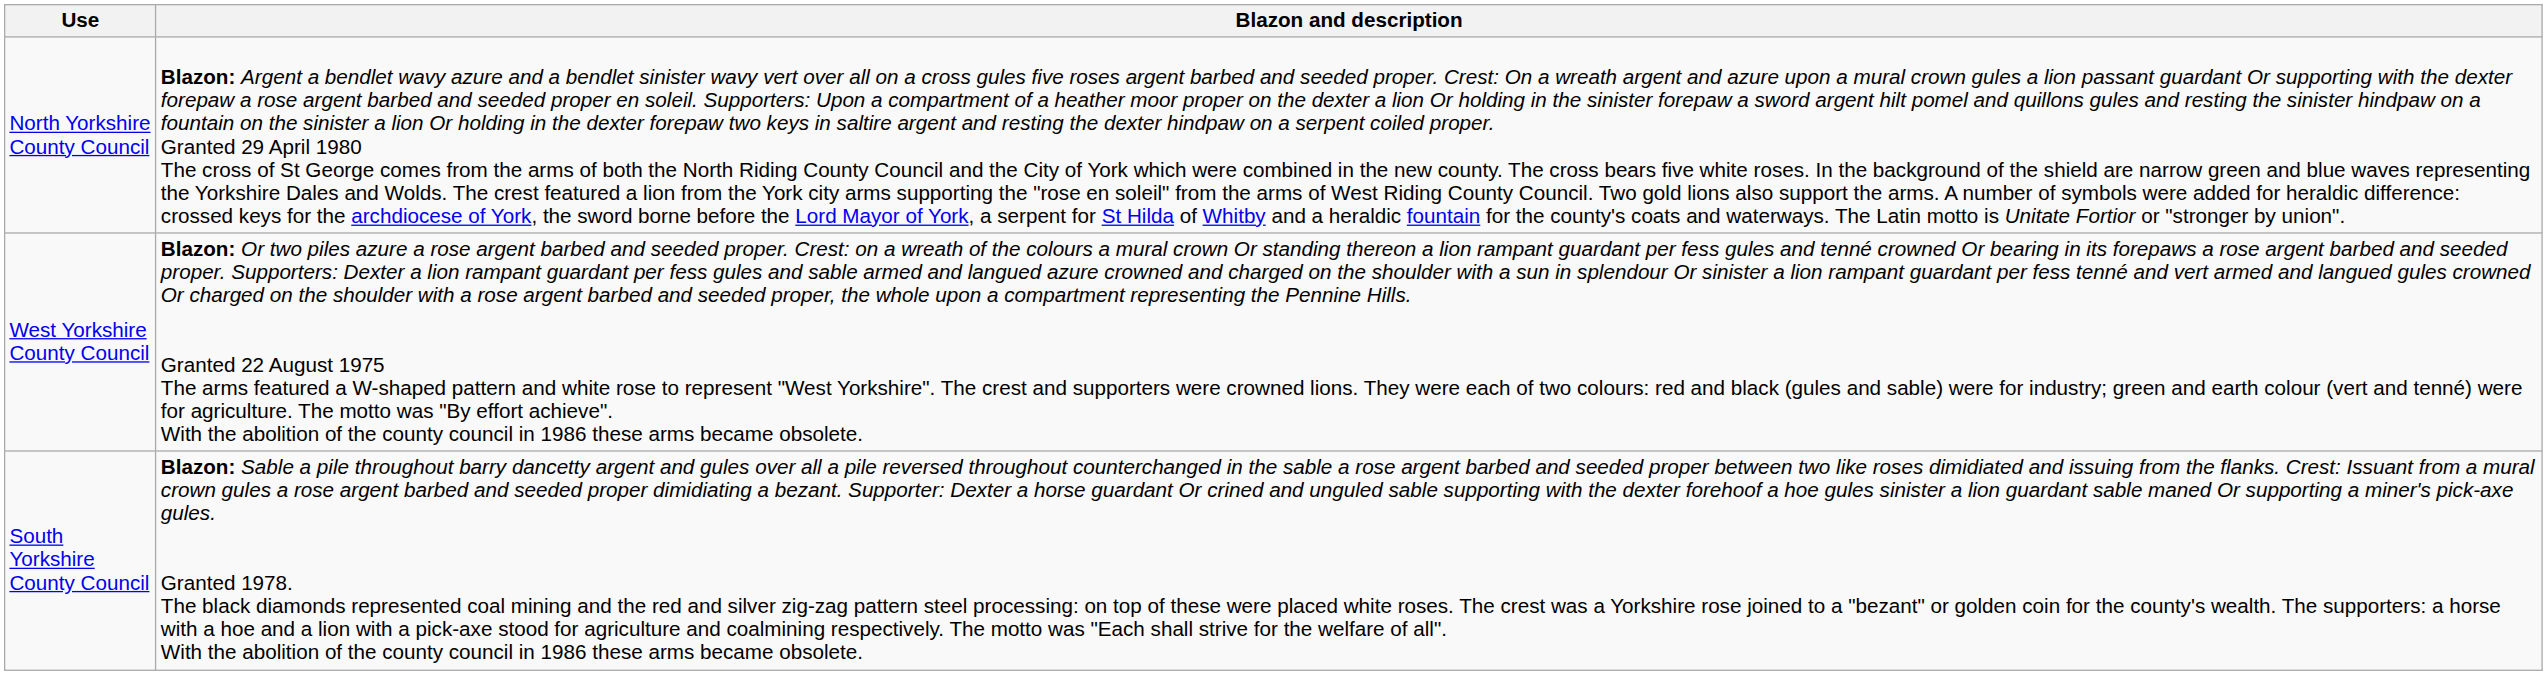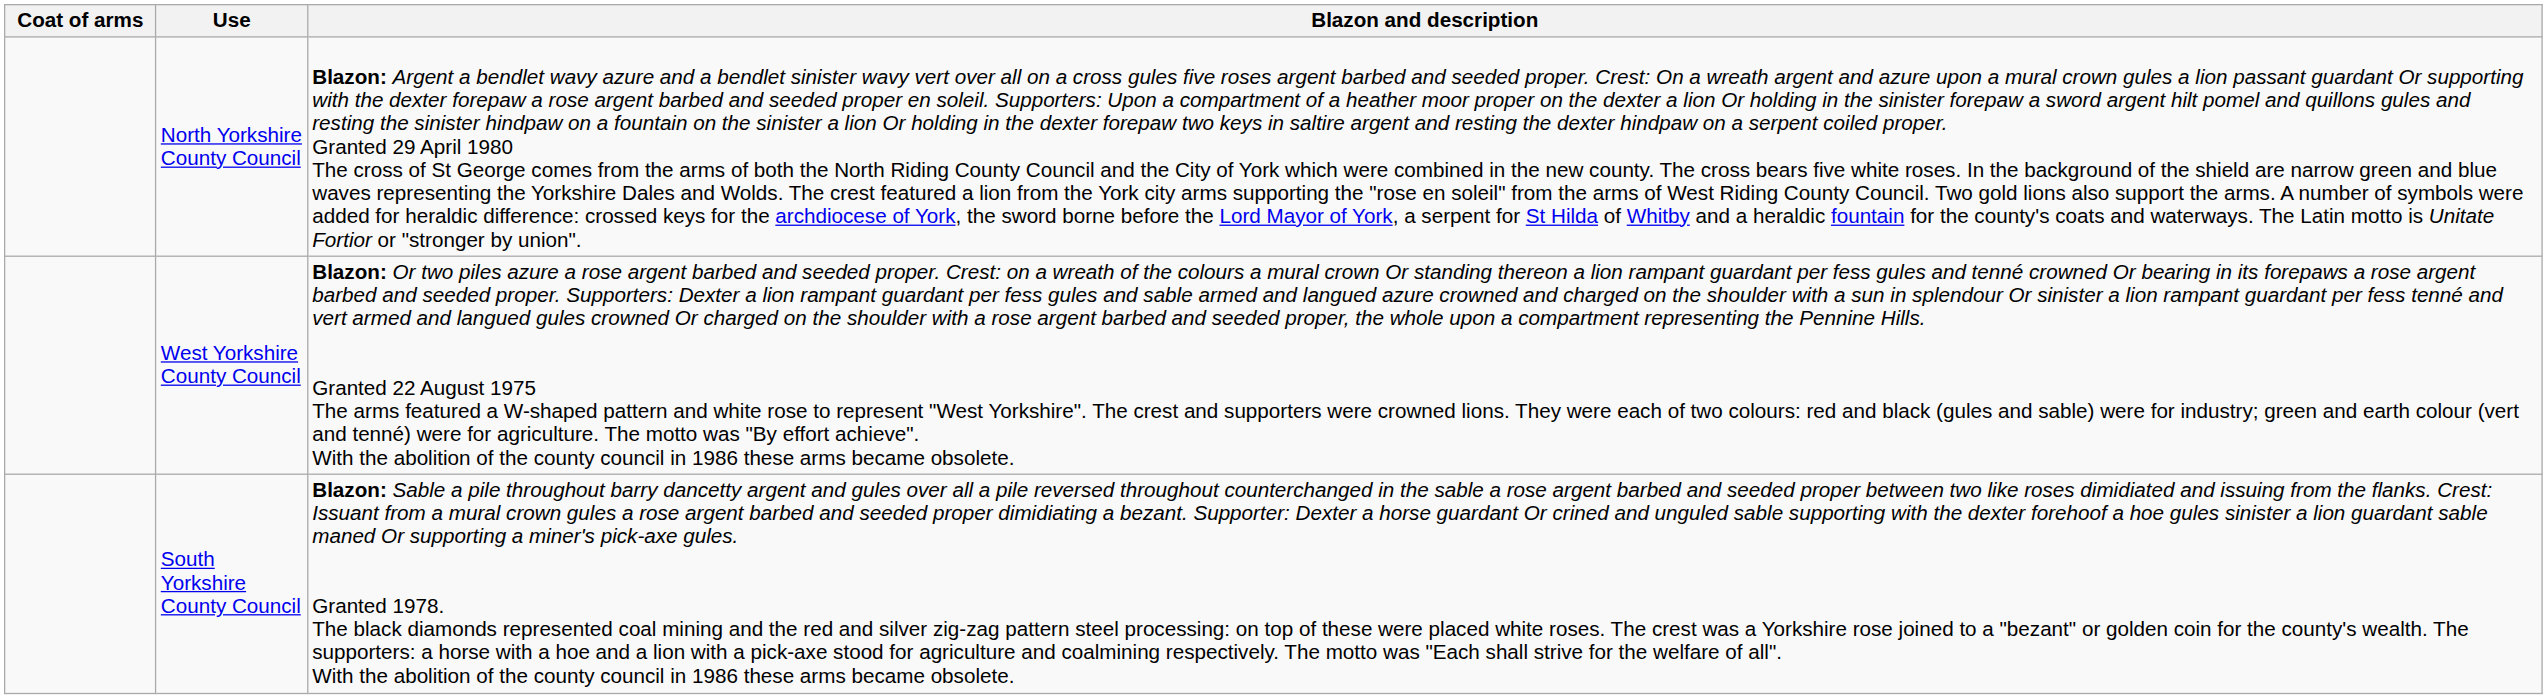+ column: (80, 20)
